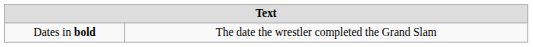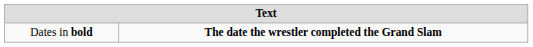(326, 32) normal -> (323, 32) bold
